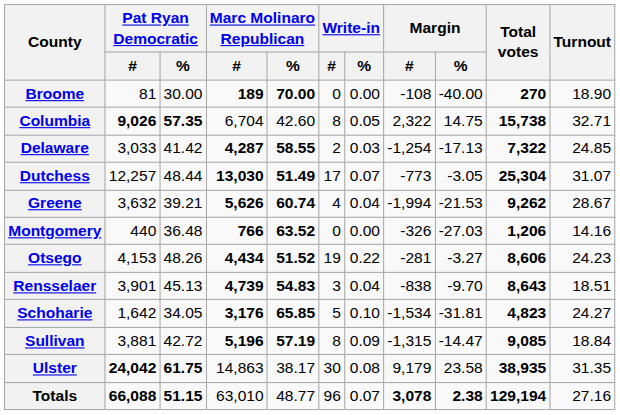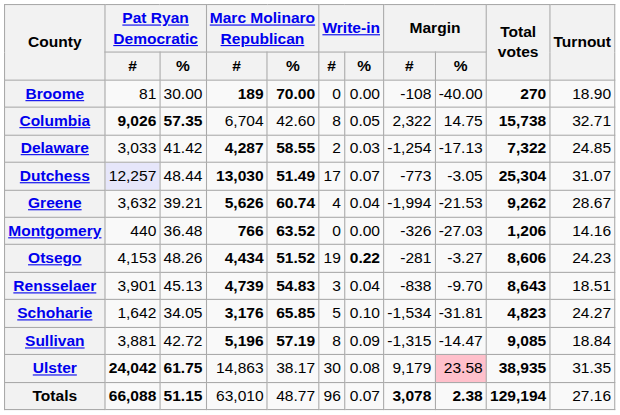(133, 176) no background -> (133, 176) lavender background
(365, 259) normal -> (365, 259) bold
(463, 369) no background -> (463, 369) pink background
